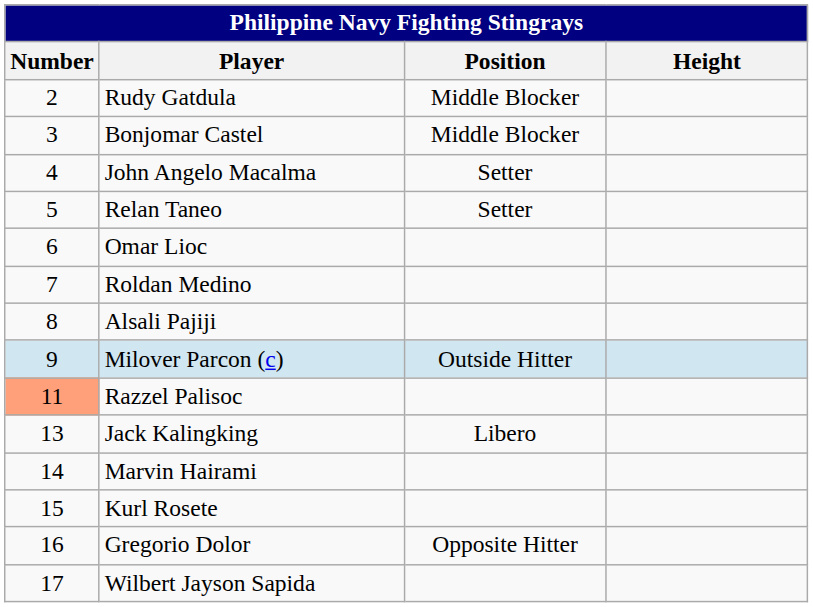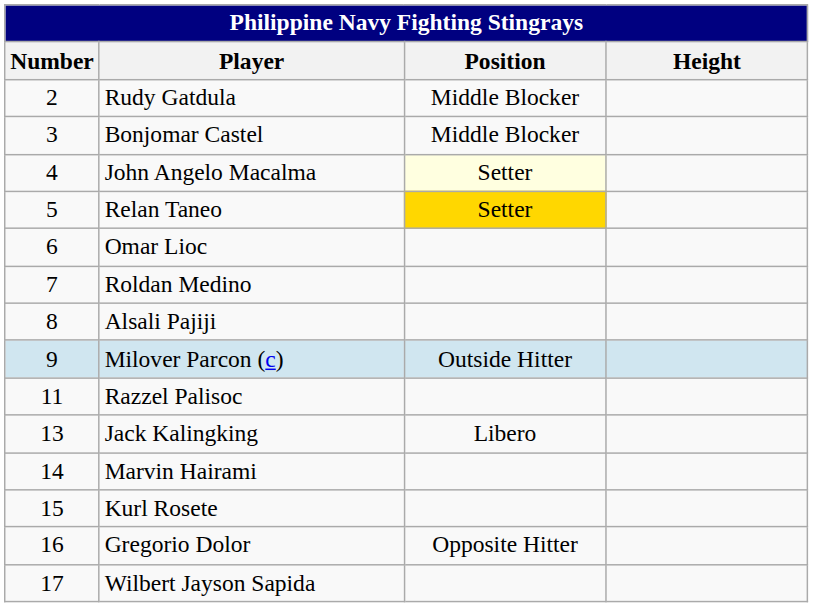(505, 172) no background -> (505, 172) lightyellow background
(505, 209) no background -> (505, 209) gold background
(52, 396) lightsalmon background -> (52, 396) no background
